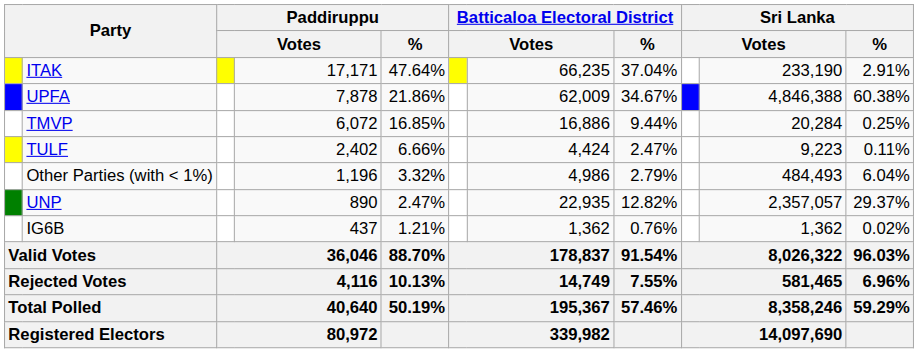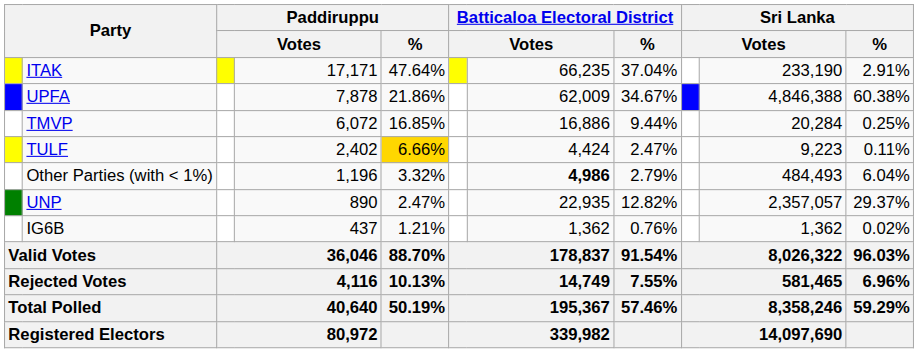(421, 149) no background -> (421, 149) gold background
(589, 176) normal -> (589, 176) bold
